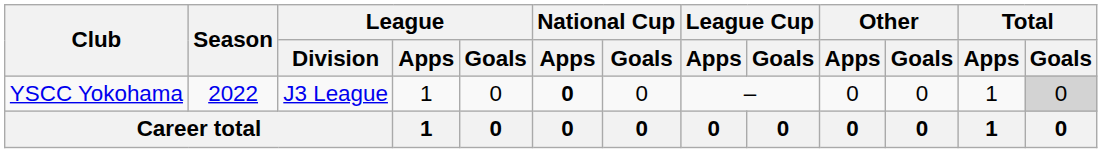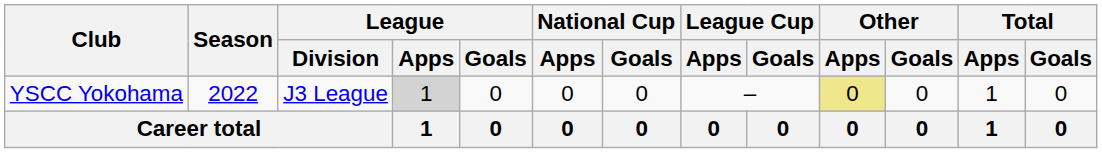(426, 93) no background -> (426, 93) lightgrey background
(567, 93) bold -> (567, 93) normal
(853, 93) no background -> (853, 93) khaki background
(1061, 93) lightgrey background -> (1061, 93) no background
